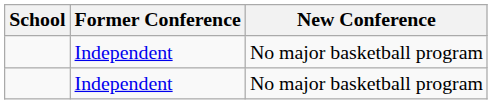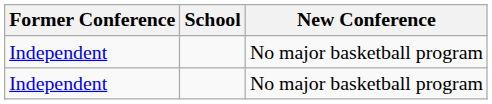columns swapped: (37, 20) <-> (158, 20)
